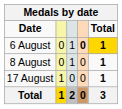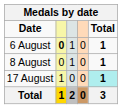(61, 45) normal -> (61, 45) bold
(83, 45) bold -> (83, 45) normal
(103, 45) gold background -> (103, 45) no background
(103, 78) no background -> (103, 78) paleturquoise background
